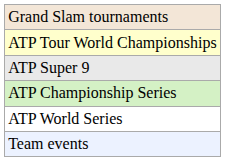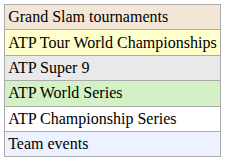(92, 93) ATP Championship Series -> (65, 93) ATP World Series
(65, 118) ATP World Series -> (92, 118) ATP Championship Series
